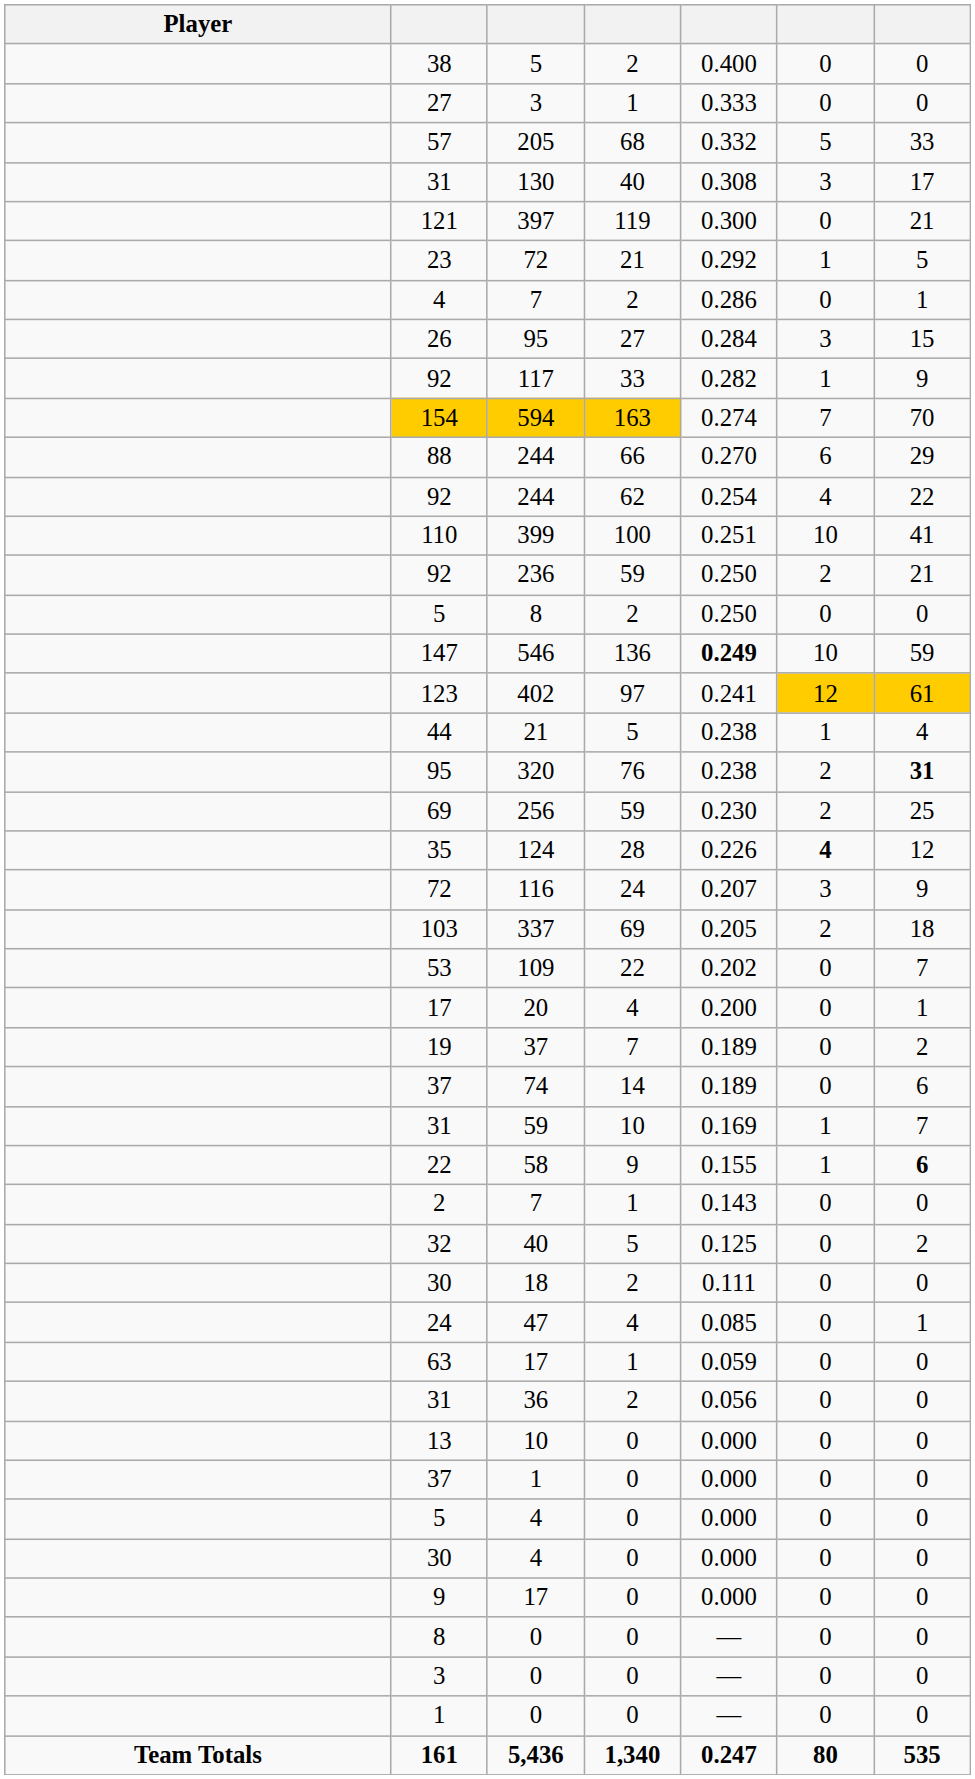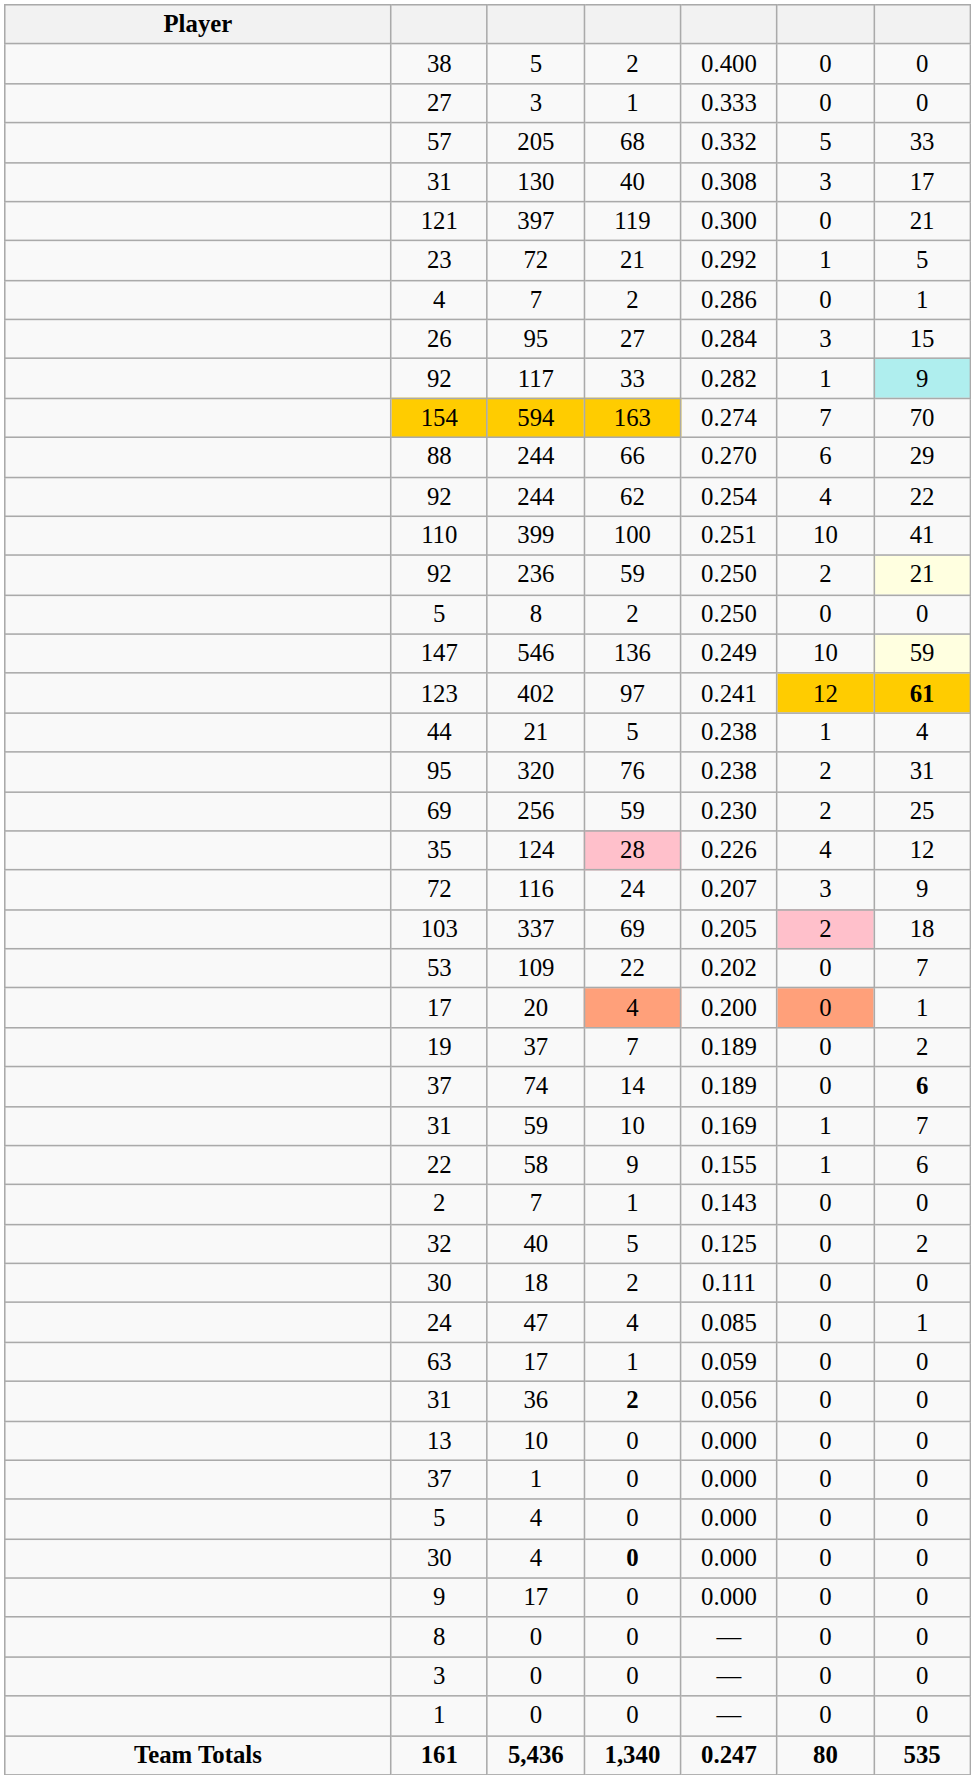(922, 378) no background -> (922, 378) paleturquoise background
(922, 574) no background -> (922, 574) lightyellow background
(729, 653) bold -> (729, 653) normal
(922, 653) no background -> (922, 653) lightyellow background
(922, 692) normal -> (922, 692) bold
(922, 771) bold -> (922, 771) normal
(632, 850) no background -> (632, 850) pink background
(826, 850) bold -> (826, 850) normal
(826, 928) no background -> (826, 928) pink background
(632, 1007) no background -> (632, 1007) lightsalmon background
(826, 1007) no background -> (826, 1007) lightsalmon background
(922, 1086) normal -> (922, 1086) bold
(922, 1164) bold -> (922, 1164) normal
(632, 1400) normal -> (632, 1400) bold
(632, 1558) normal -> (632, 1558) bold
